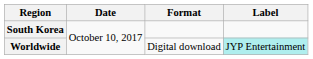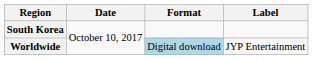(184, 46) no background -> (184, 46) lightblue background
(265, 46) paleturquoise background -> (265, 46) no background
